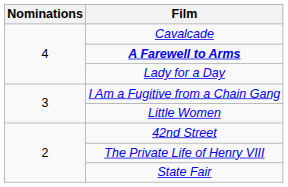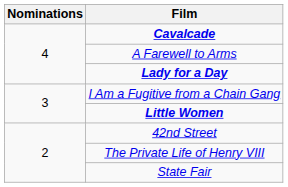(184, 34) normal -> (184, 34) bold
(184, 53) bold -> (184, 53) normal
(184, 73) normal -> (184, 73) bold
(184, 113) normal -> (184, 113) bold
